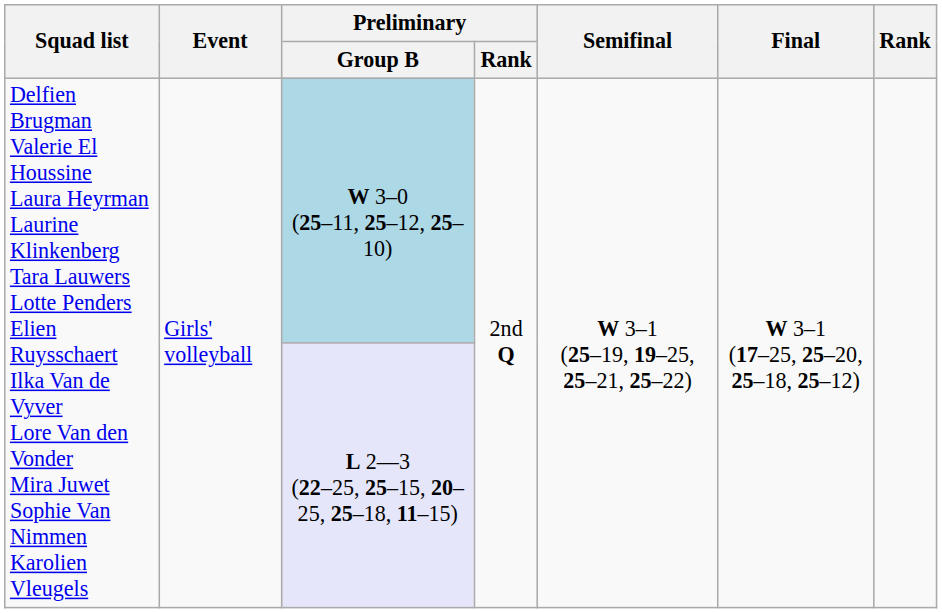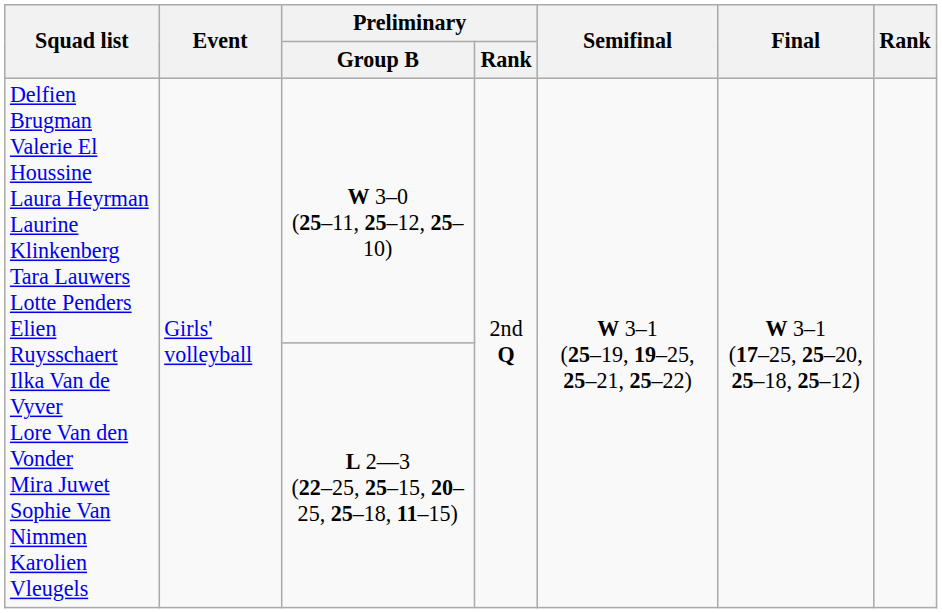(378, 223) lightblue background -> (378, 223) no background
(378, 488) lavender background -> (378, 488) no background
